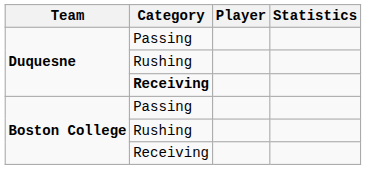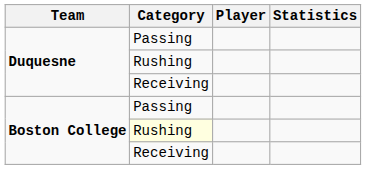(171, 85) bold -> (171, 85) normal
(163, 130) no background -> (163, 130) lightyellow background
